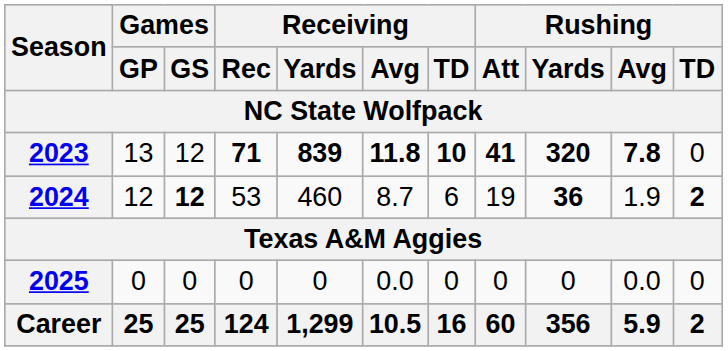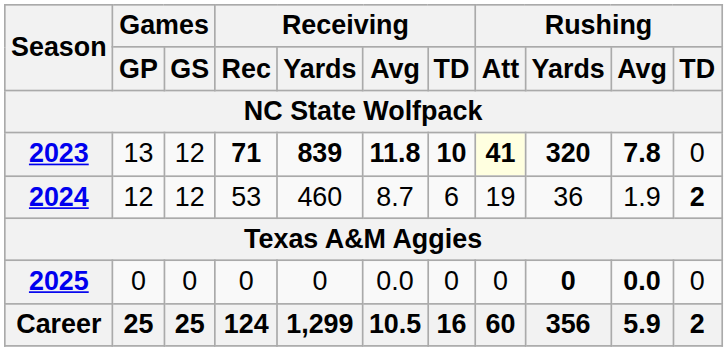(500, 153) no background -> (500, 153) lightyellow background
(190, 196) bold -> (190, 196) normal
(568, 196) bold -> (568, 196) normal
(568, 281) normal -> (568, 281) bold
(642, 281) normal -> (642, 281) bold
